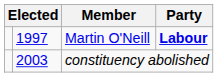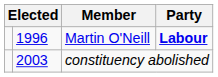(32, 38) 1997 -> (32, 38) 1996
